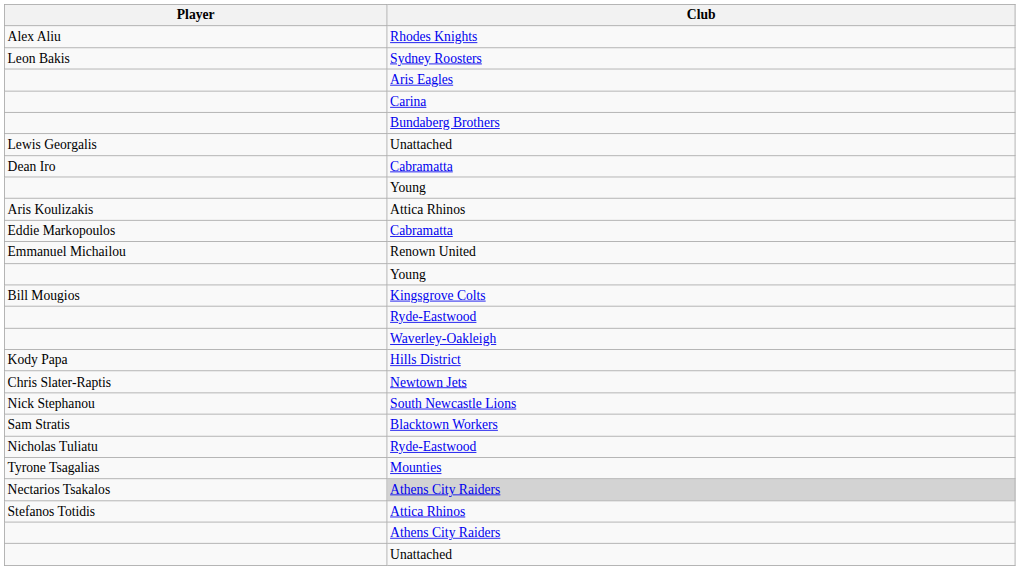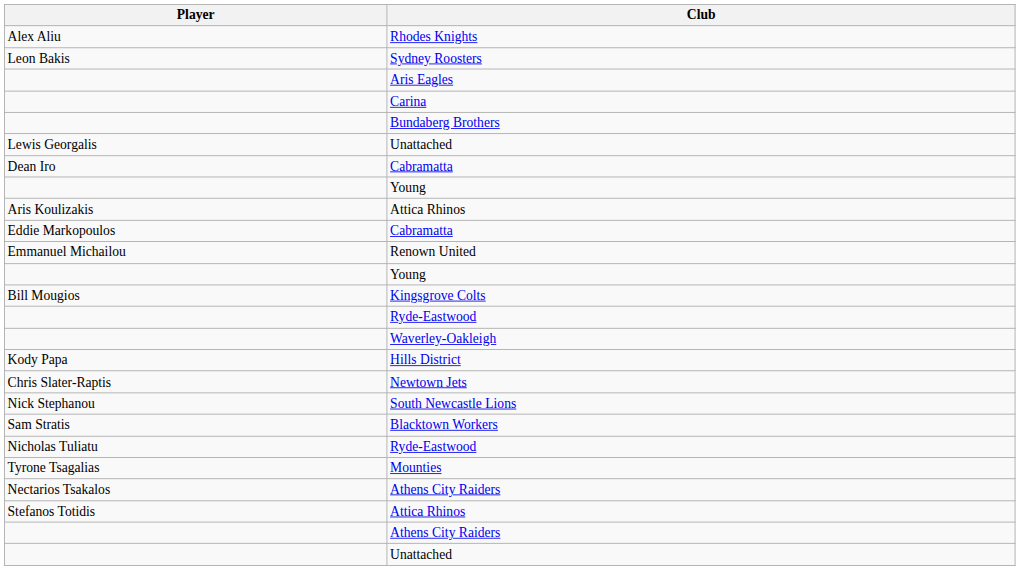(445, 489) lightgrey background -> (445, 489) no background
